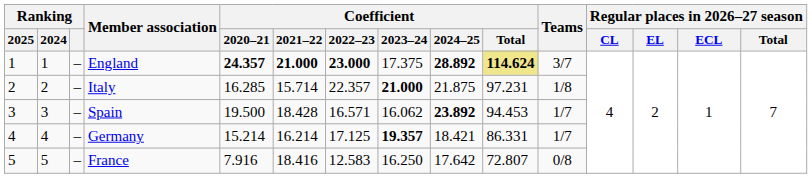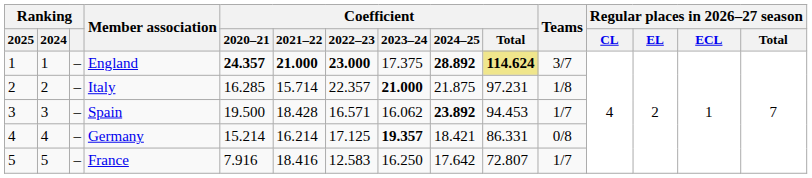(562, 135) 1/7 -> (562, 135) 0/8
(562, 160) 0/8 -> (562, 160) 1/7
